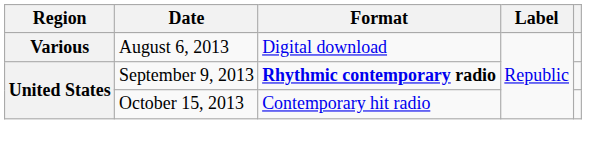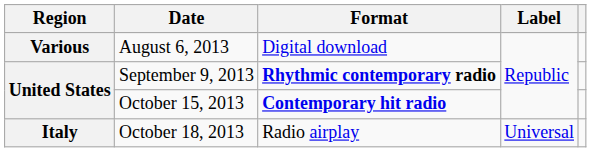(346, 103) normal -> (354, 103) bold
+ row: (181, 132)
